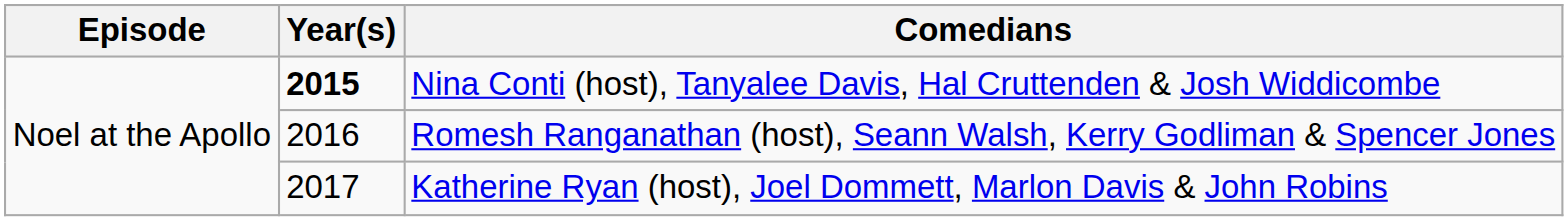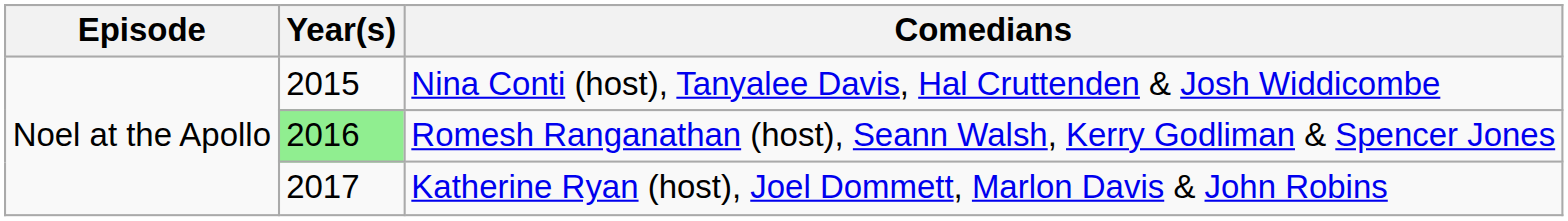(323, 82) bold -> (323, 82) normal
(323, 135) no background -> (323, 135) lightgreen background
